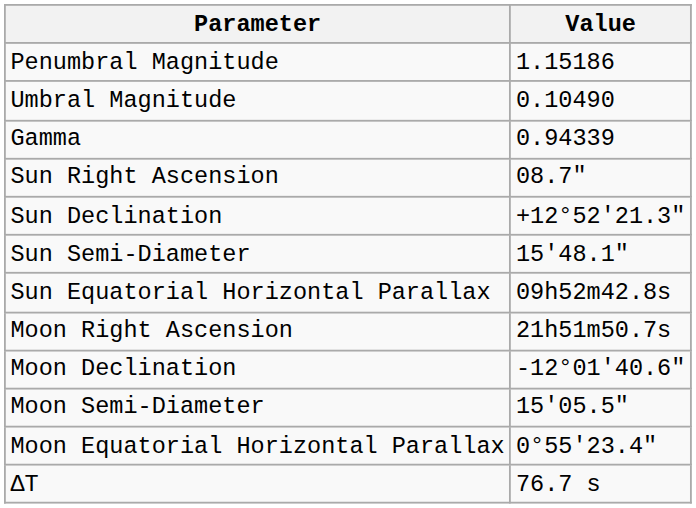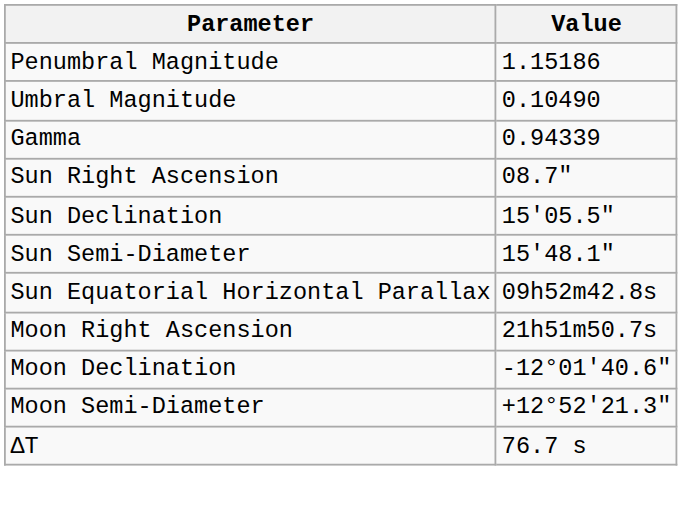(601, 216) +12°52'21.3" -> (558, 216) 15'05.5"
(572, 408) 15'05.5" -> (587, 408) +12°52'21.3"
- row: (258, 446)
